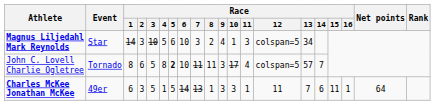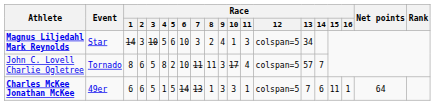(173, 65) bold -> (173, 65) normal
(142, 88) 3 -> (142, 88) 6
(277, 88) 11 -> (277, 88) colspan=5
